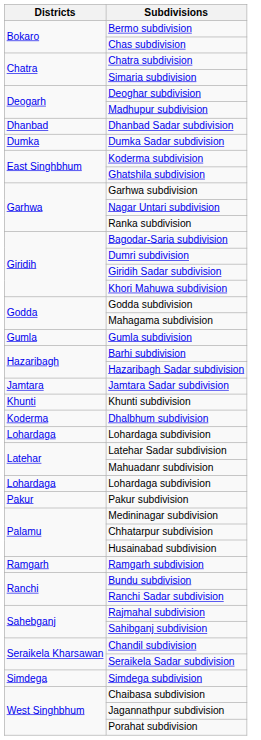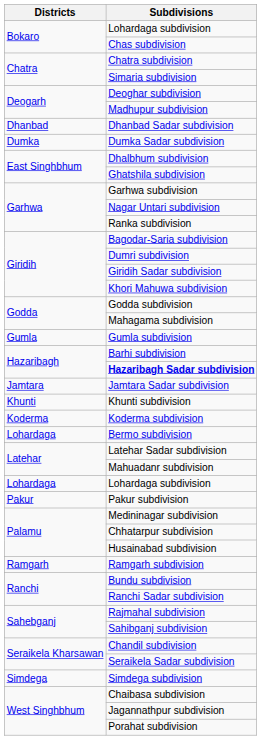(150, 28) Bermo subdivision -> (159, 28) Lohardaga subdivision
(156, 158) Koderma subdivision -> (158, 158) Dhalbhum subdivision
(176, 369) normal -> (181, 369) bold
(158, 418) Dhalbhum subdivision -> (156, 418) Koderma subdivision
(159, 434) Lohardaga subdivision -> (150, 434) Bermo subdivision
